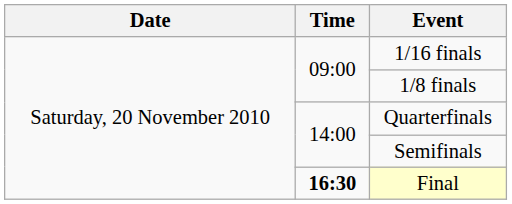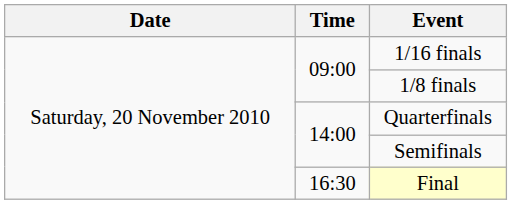(332, 183) bold -> (332, 183) normal
